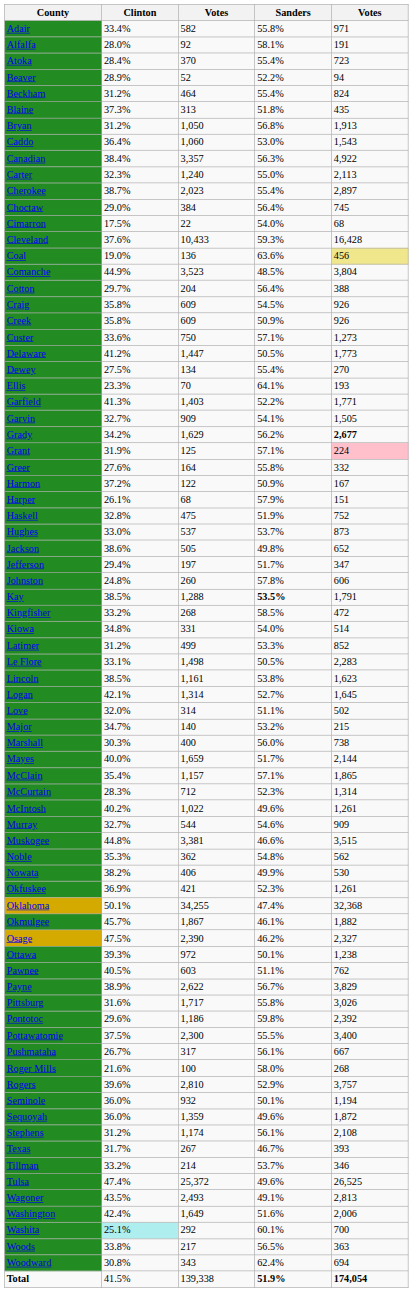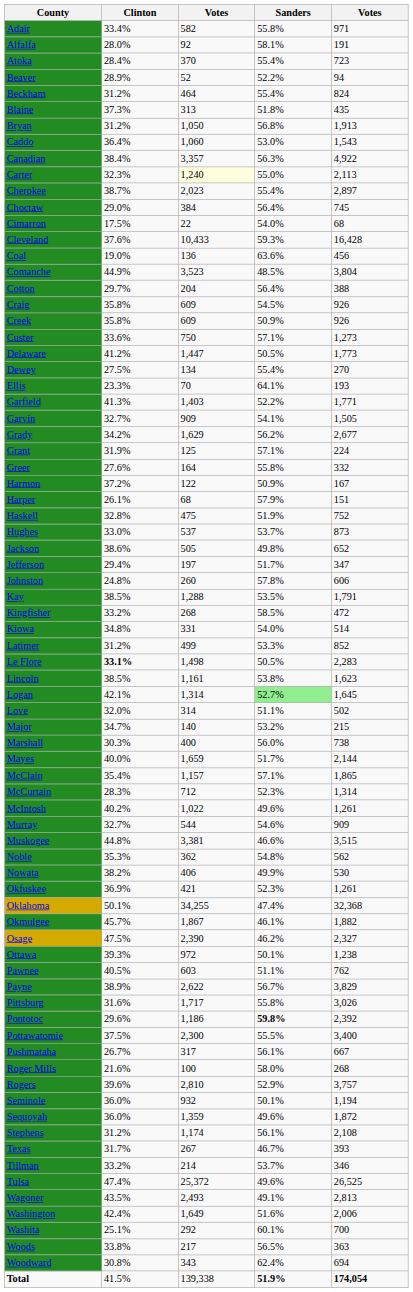(192, 175) no background -> (192, 175) lightyellow background
(342, 256) khaki background -> (342, 256) no background
(345, 434) bold -> (345, 434) normal
(342, 451) pink background -> (342, 451) no background
(271, 597) bold -> (270, 597) normal
(117, 662) normal -> (118, 662) bold
(270, 694) no background -> (270, 694) lightgreen background
(270, 1019) normal -> (271, 1019) bold
(117, 1230) paleturquoise background -> (117, 1230) no background
